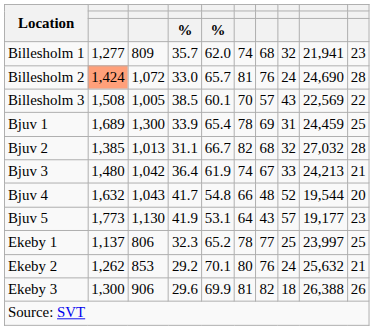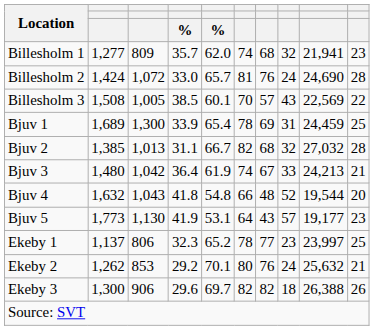(108, 77) lightsalmon background -> (108, 77) no background
(185, 195) 41.7 -> (185, 195) 41.8
(289, 242) 25 -> (289, 242) 23
(218, 289) 69.9 -> (218, 289) 69.7
(245, 289) 81 -> (245, 289) 82
